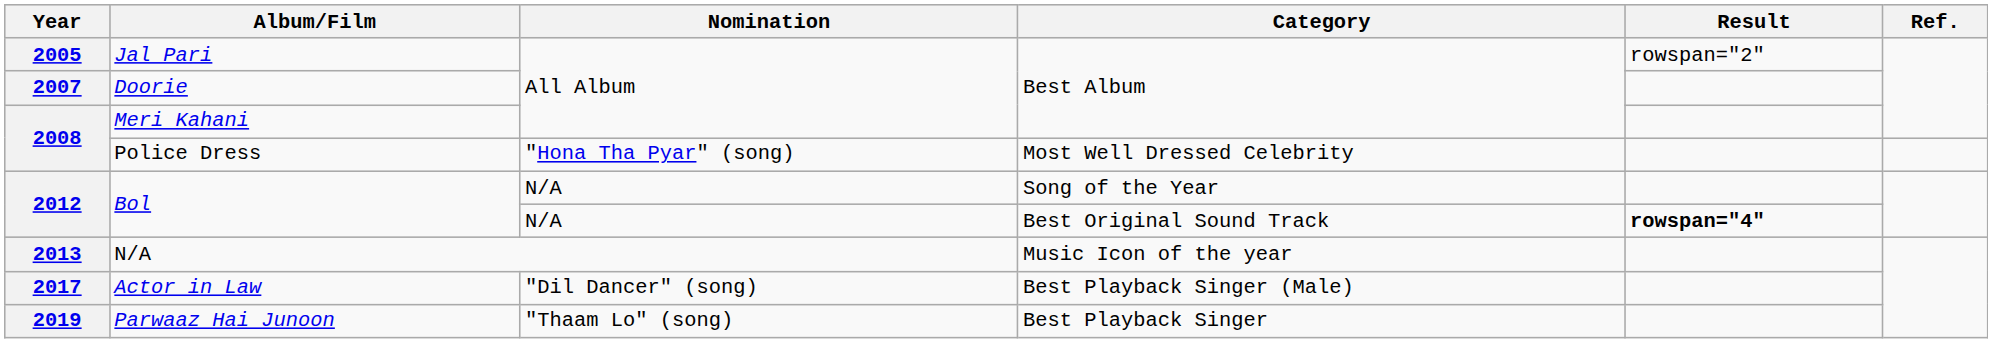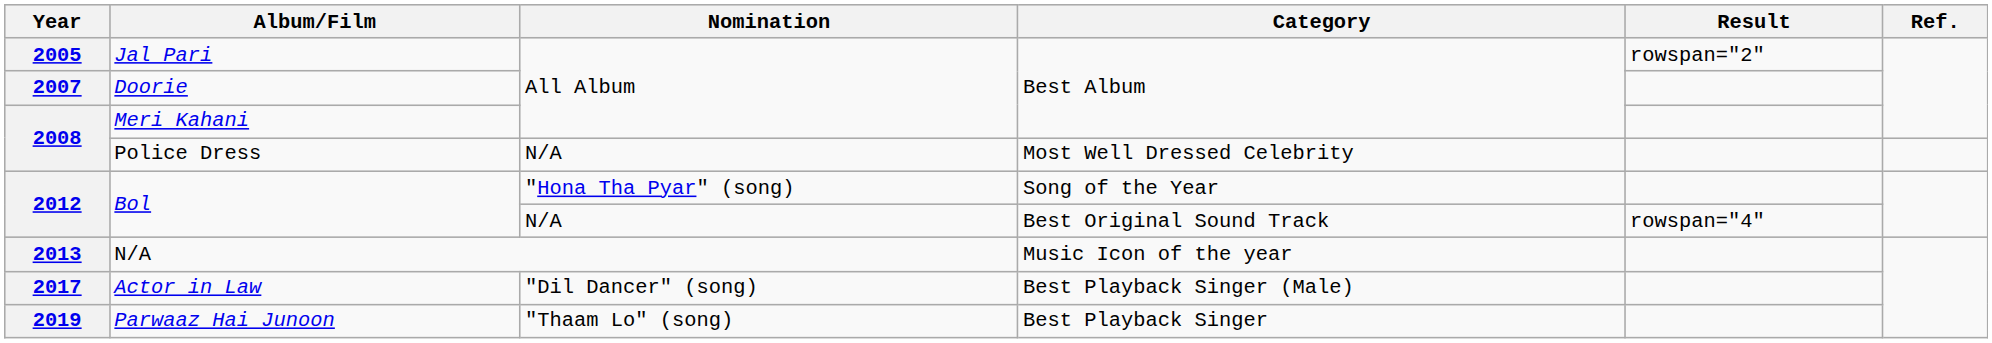(660, 154) "Hona Tha Pyar" (song) -> (543, 154) N/A
(543, 188) N/A -> (660, 188) "Hona Tha Pyar" (song)
(1697, 221) bold -> (1697, 221) normal
